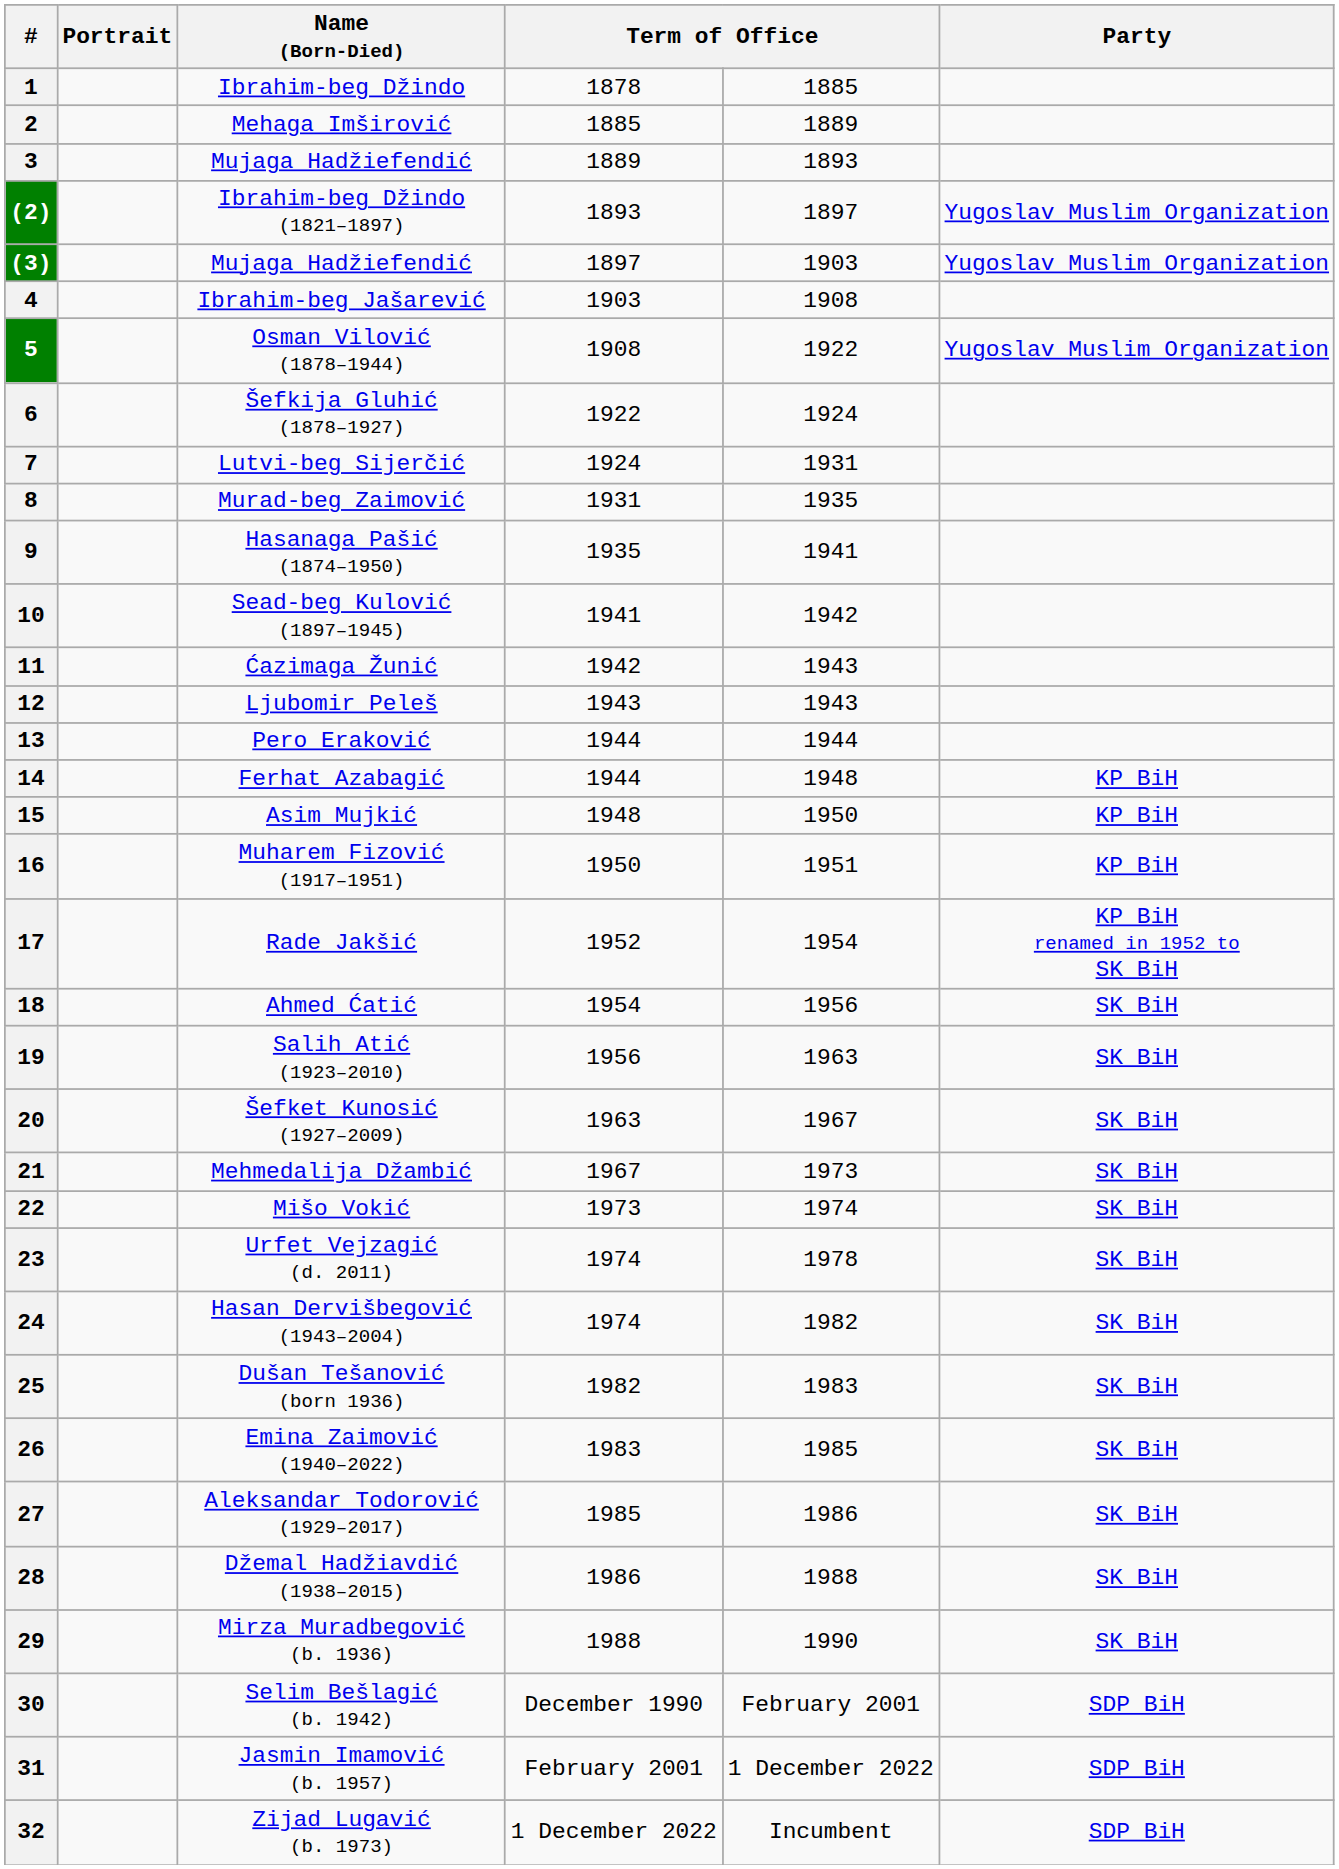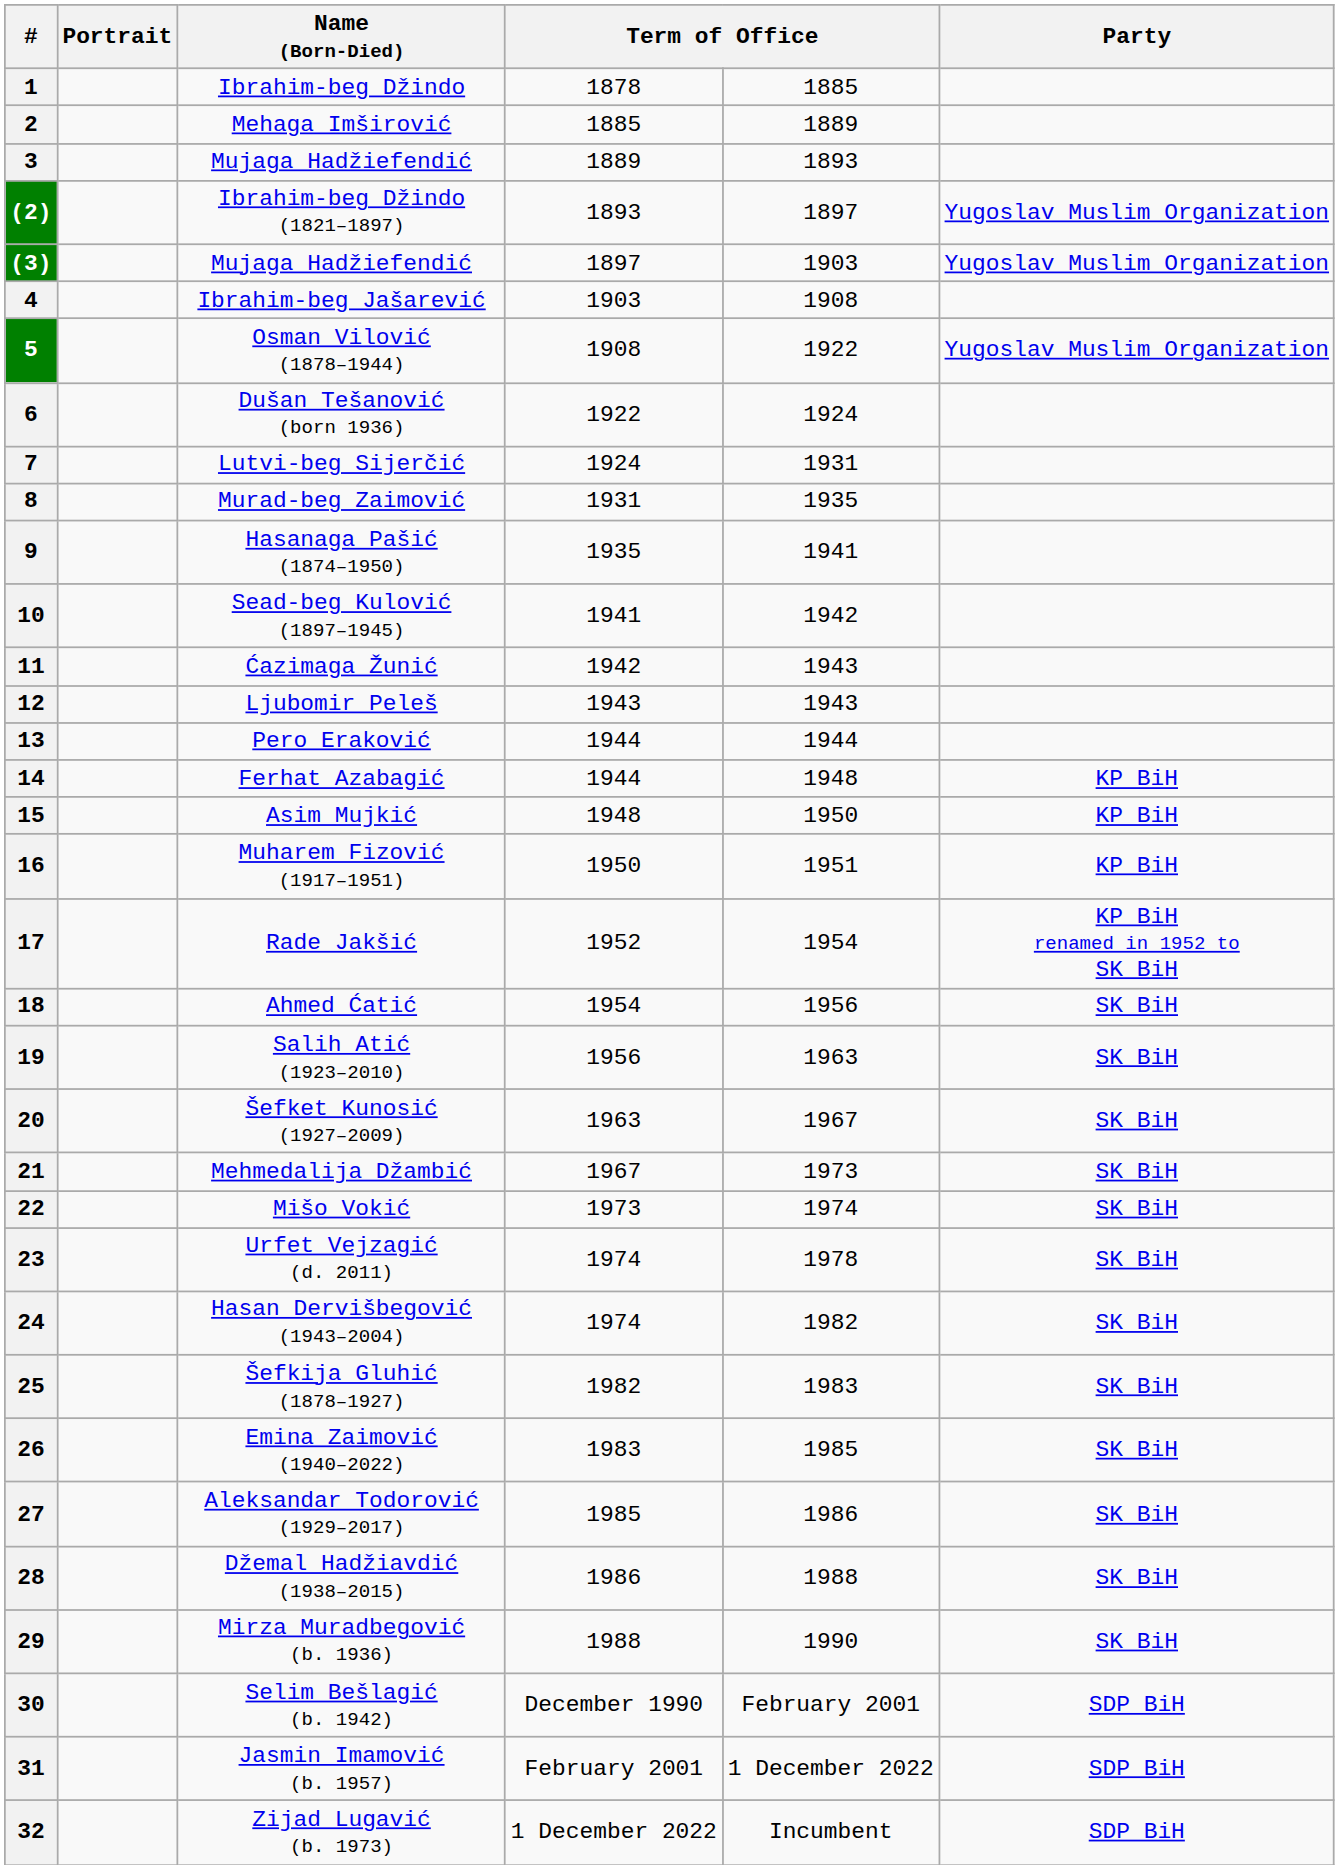(342, 413) Šefkija Gluhić (1878–1927) -> (342, 413) Dušan Tešanović (born 1936)
(342, 1386) Dušan Tešanović (born 1936) -> (342, 1386) Šefkija Gluhić (1878–1927)
